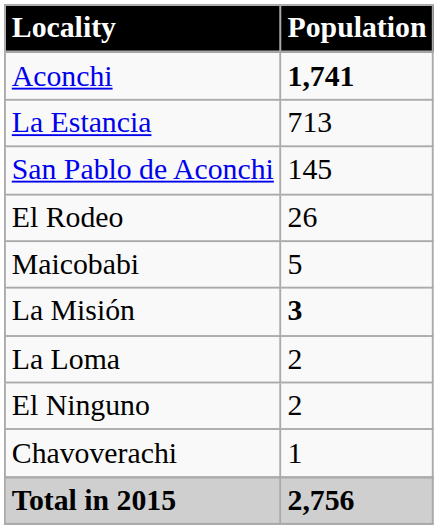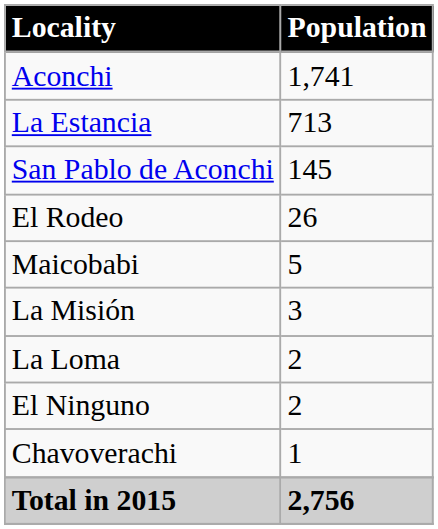(321, 75) bold -> (321, 75) normal
(295, 311) bold -> (295, 311) normal
